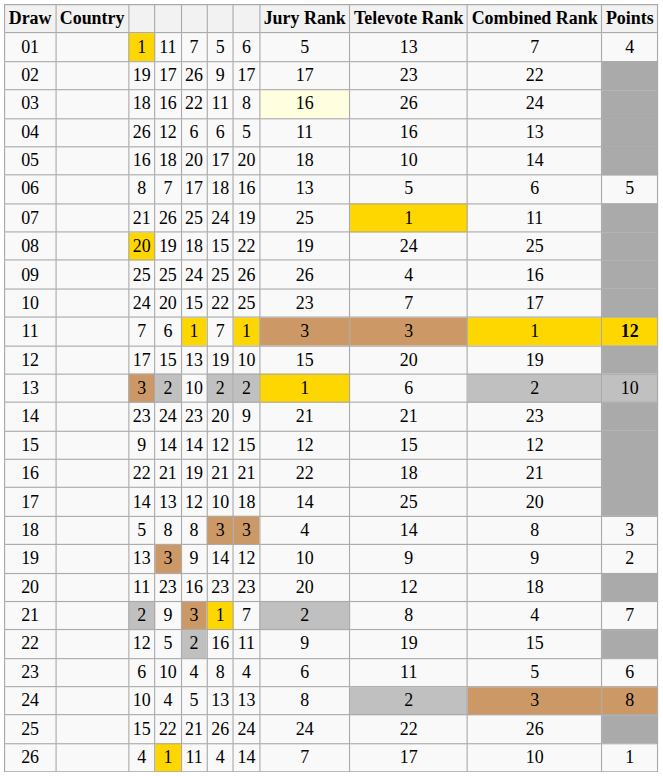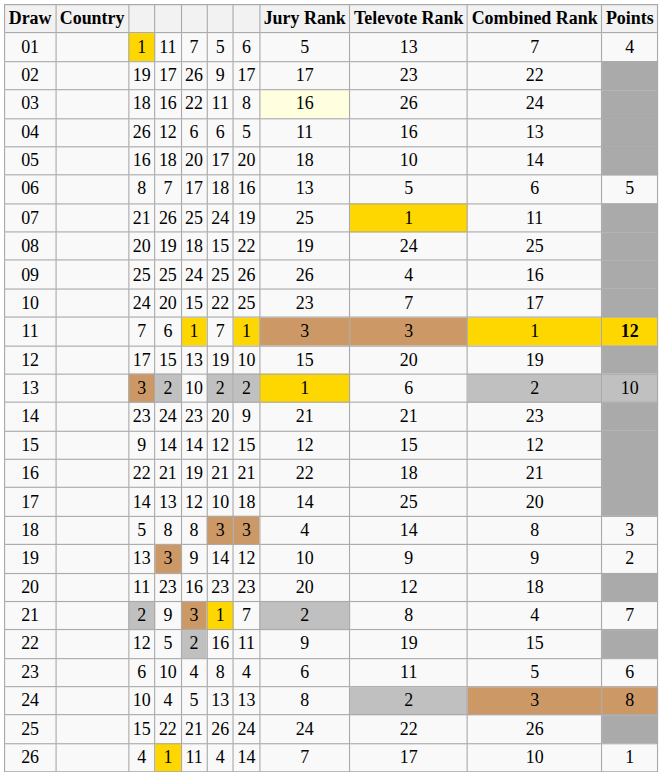(142, 246) gold background -> (142, 246) no background
